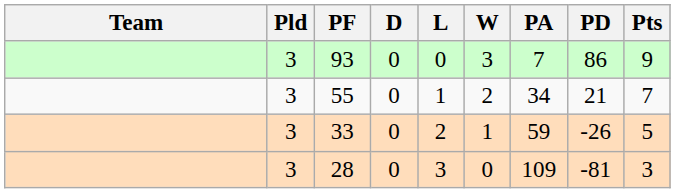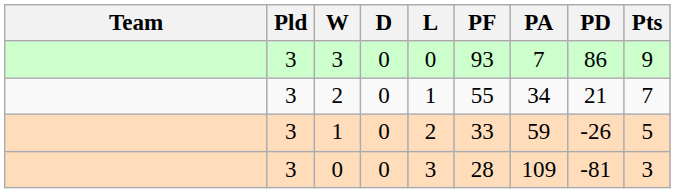columns swapped: (487, 22) <-> (342, 22)
